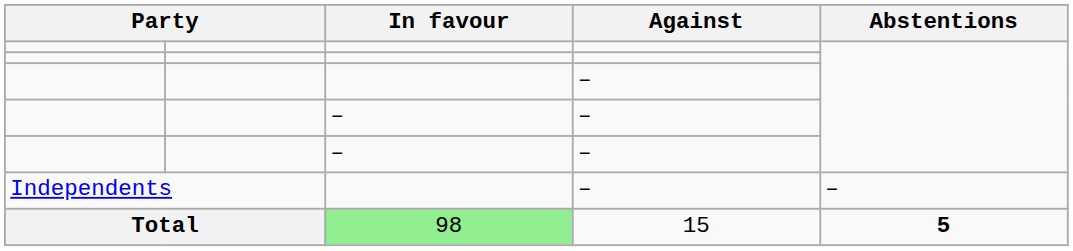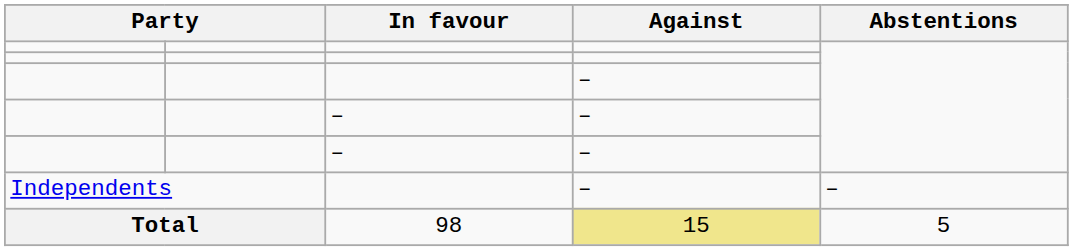(449, 226) lightgreen background -> (449, 226) no background
(696, 226) no background -> (696, 226) khaki background
(944, 226) bold -> (944, 226) normal
